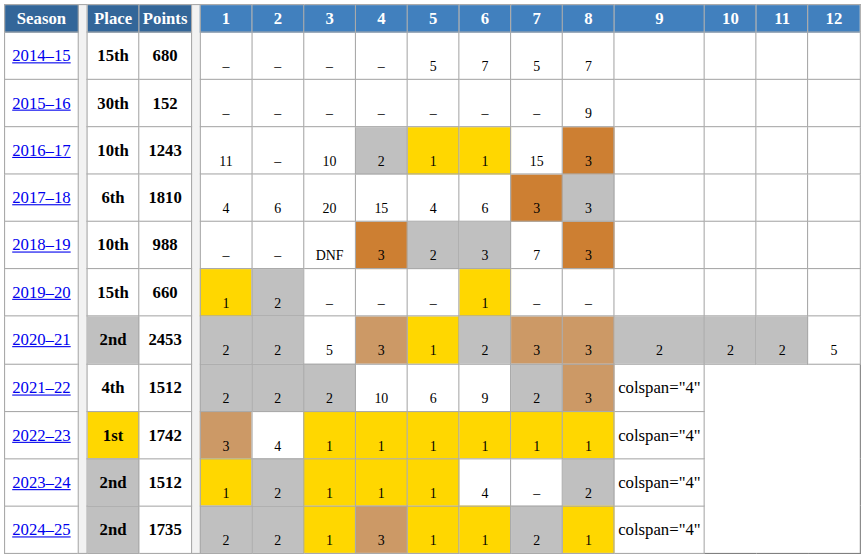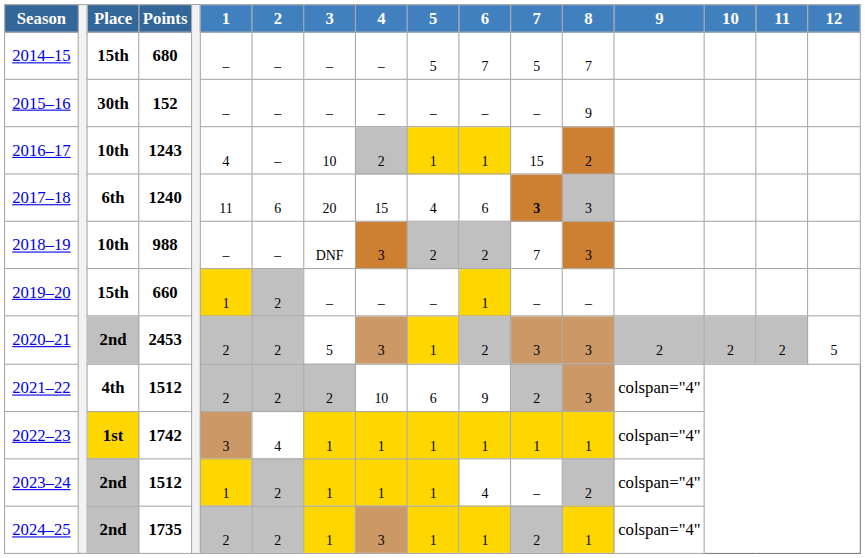(226, 162) 11 -> (226, 162) 4
(588, 162) 3 -> (588, 162) 2
(165, 198) 1810 -> (165, 198) 1240
(226, 209) 4 -> (226, 209) 11
(537, 209) normal -> (537, 207) bold
(485, 256) 3 -> (485, 256) 2
